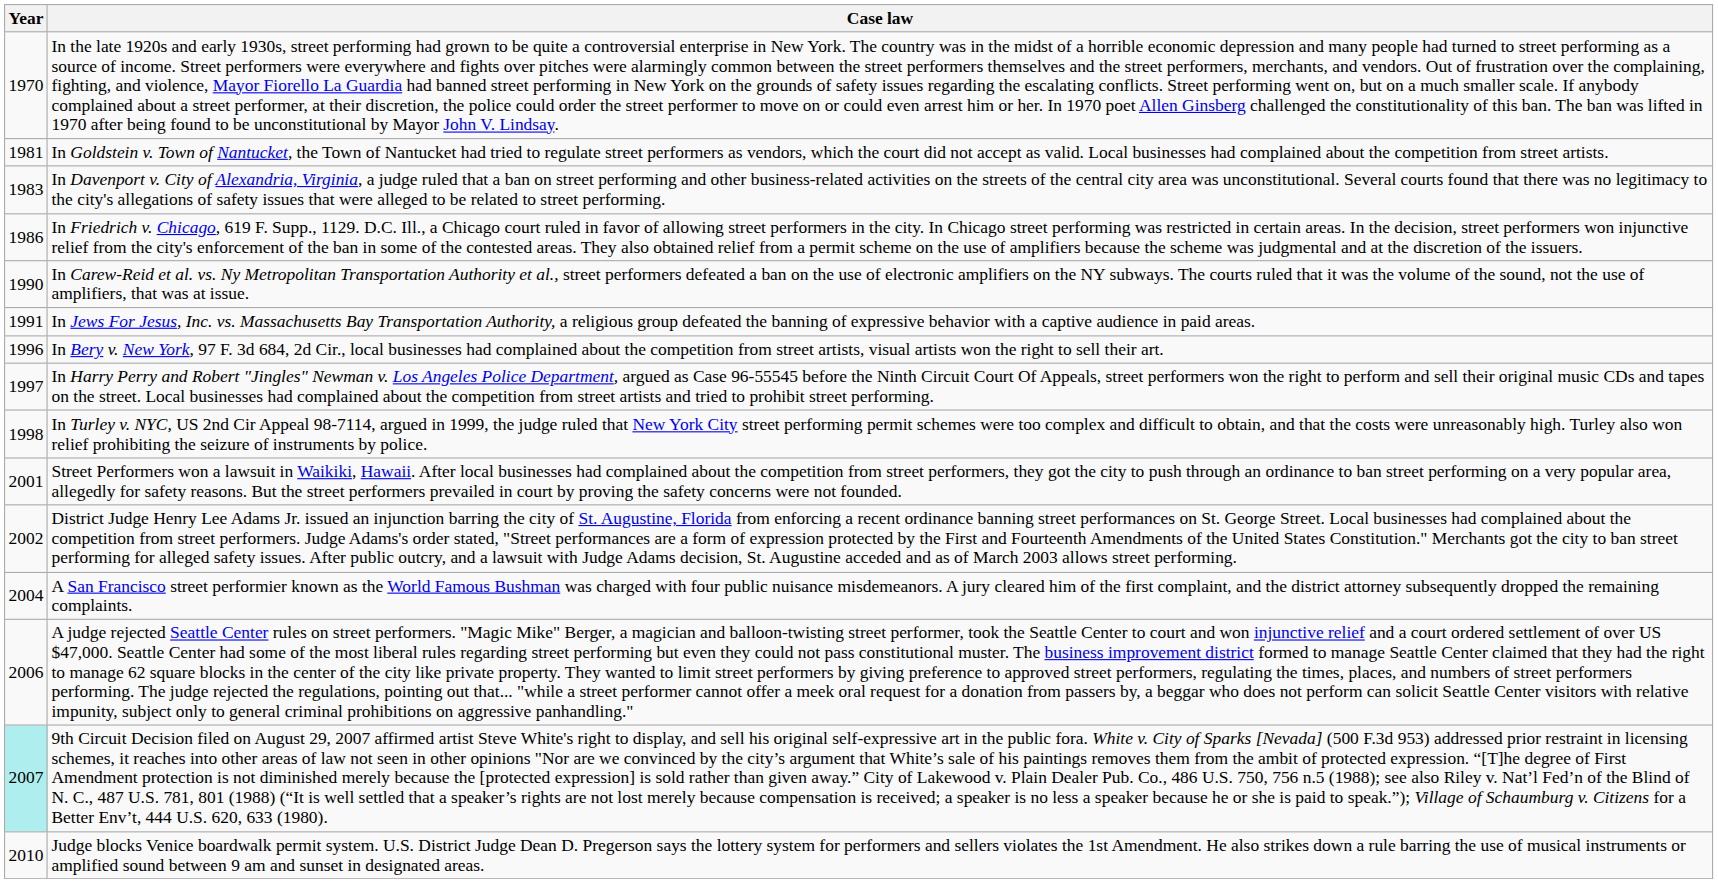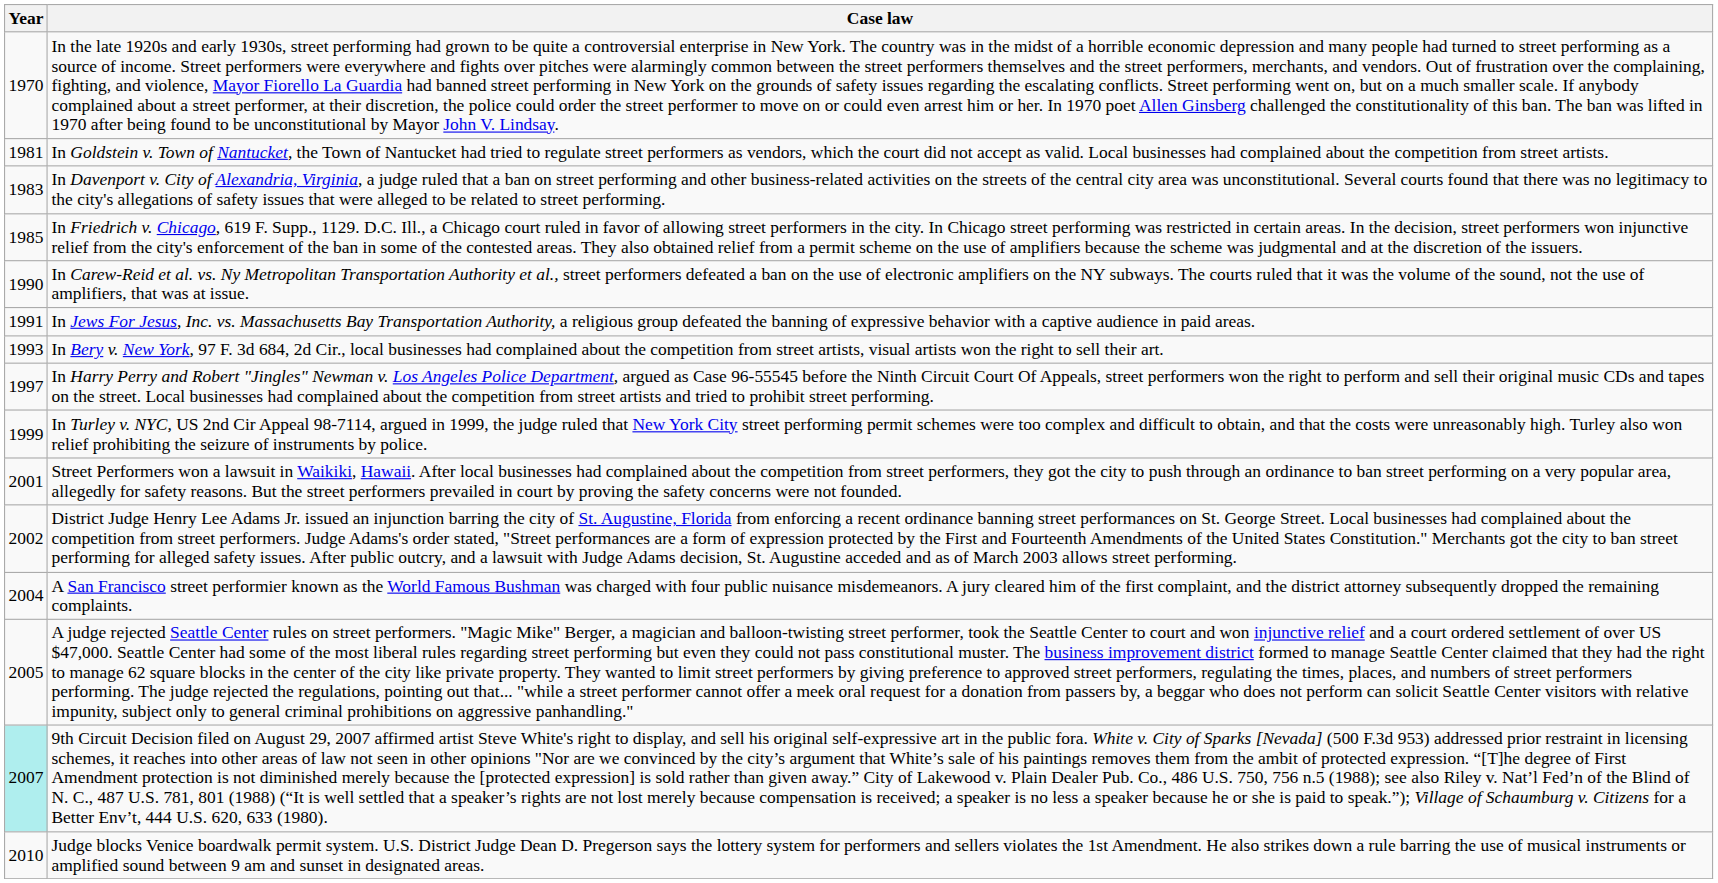(26, 236) 1986 -> (26, 236) 1985
(26, 349) 1996 -> (26, 349) 1993
(26, 434) 1998 -> (26, 434) 1999
(26, 672) 2006 -> (26, 672) 2005
